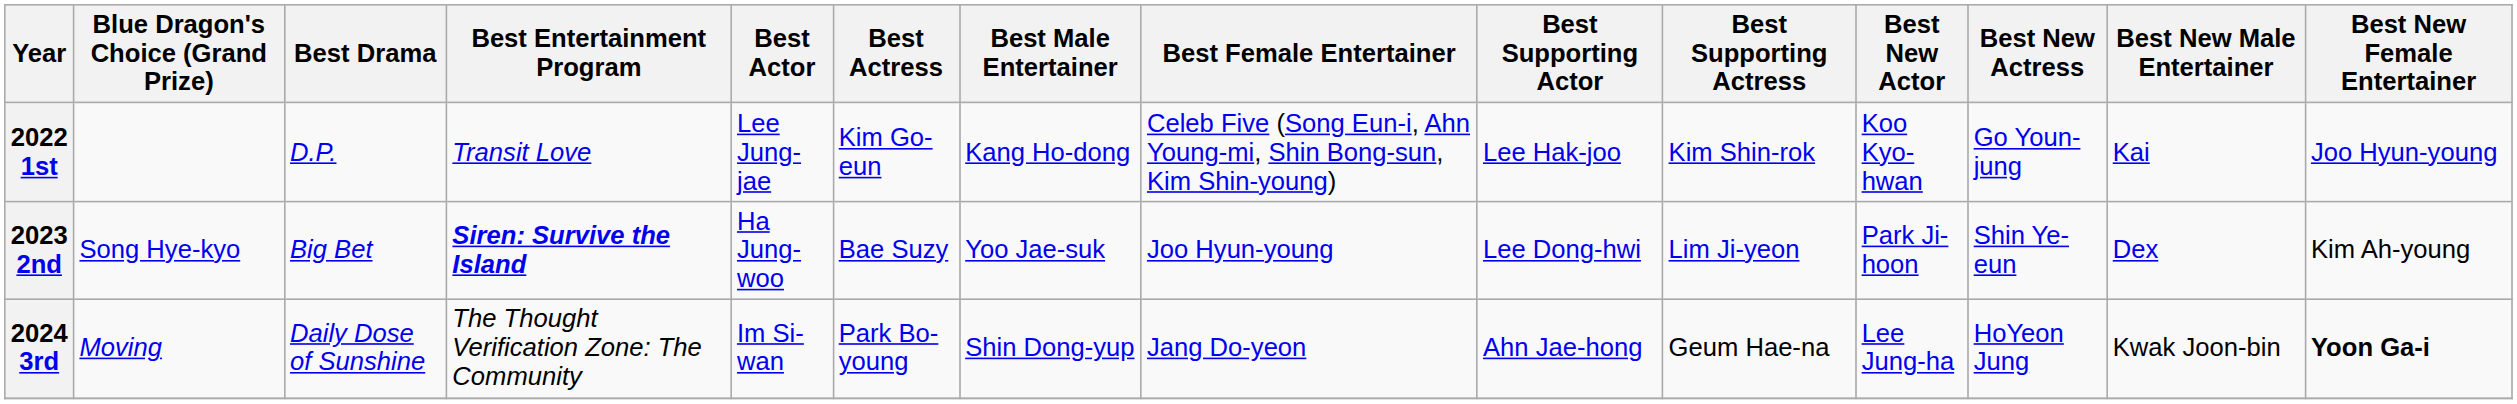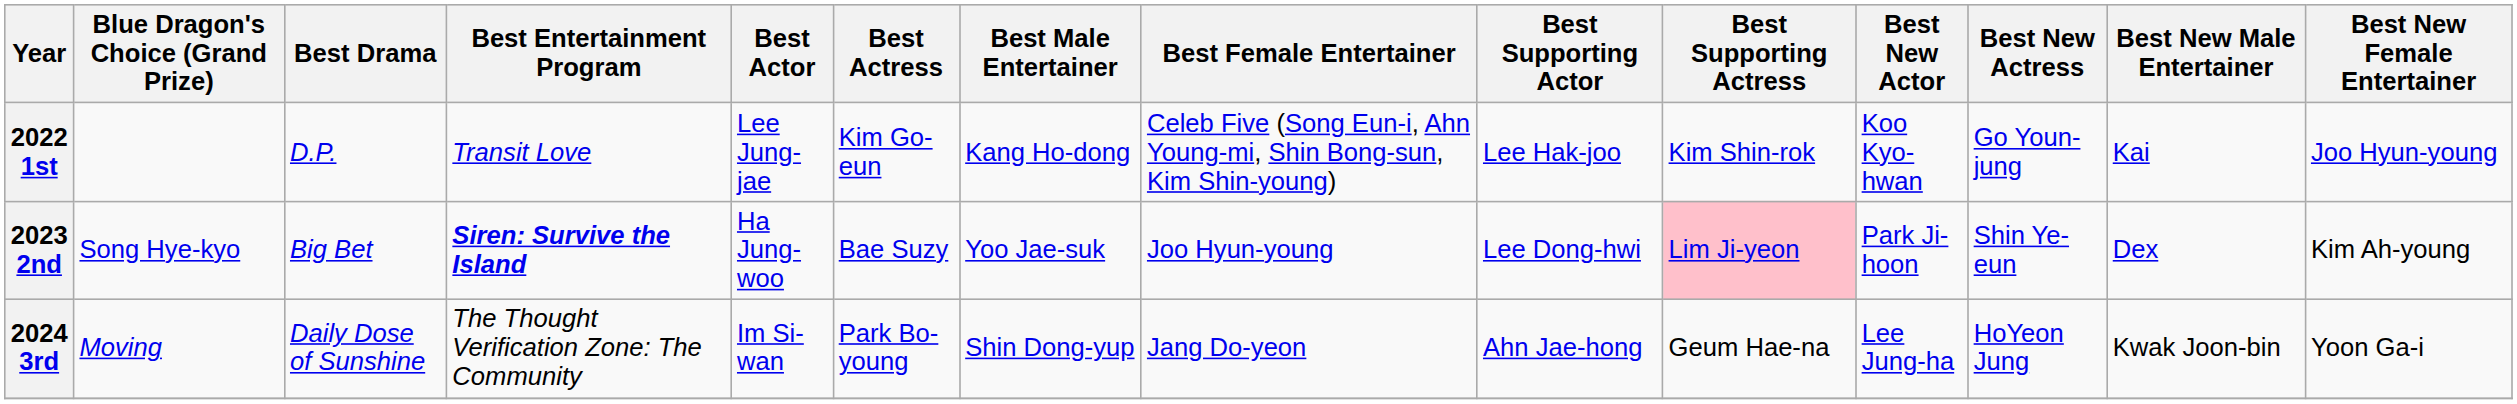(1734, 250) no background -> (1734, 250) pink background
(2370, 348) bold -> (2367, 348) normal
